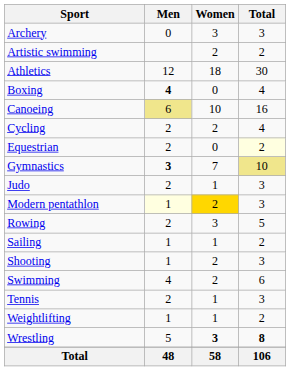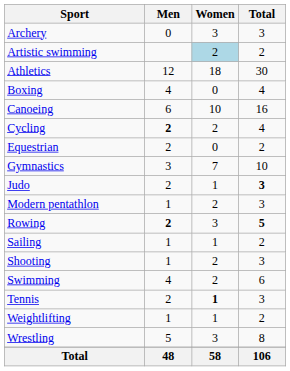(215, 52) no background -> (215, 52) lightblue background
(168, 90) bold -> (168, 90) normal
(168, 109) khaki background -> (168, 109) no background
(168, 128) normal -> (168, 128) bold
(262, 147) lightyellow background -> (262, 147) no background
(168, 166) bold -> (168, 166) normal
(262, 166) khaki background -> (262, 166) no background
(262, 185) normal -> (262, 185) bold
(168, 204) lightyellow background -> (168, 204) no background
(215, 204) gold background -> (215, 204) no background
(168, 223) normal -> (168, 223) bold
(262, 223) normal -> (262, 223) bold
(215, 299) normal -> (215, 299) bold
(215, 337) bold -> (215, 337) normal
(262, 337) bold -> (262, 337) normal
